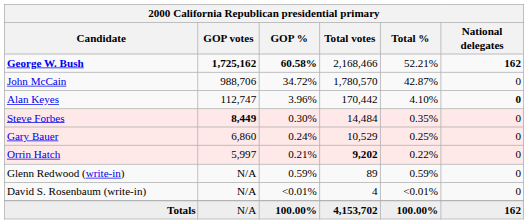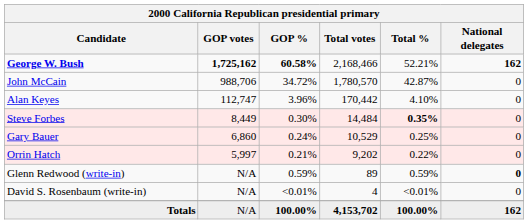(518, 100) bold -> (518, 100) normal
(244, 118) bold -> (244, 118) normal
(424, 118) normal -> (423, 118) bold
(365, 155) bold -> (365, 155) normal
(518, 173) normal -> (518, 173) bold
